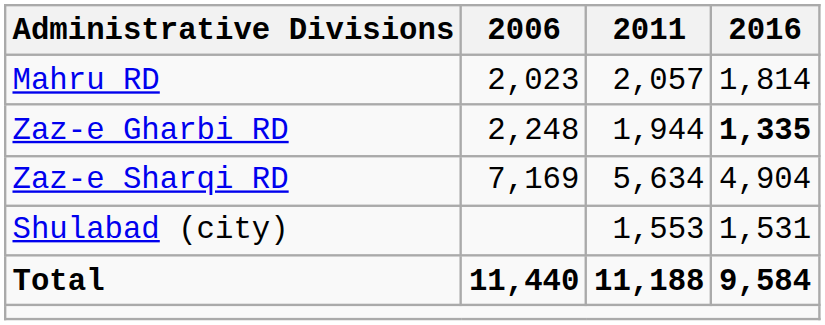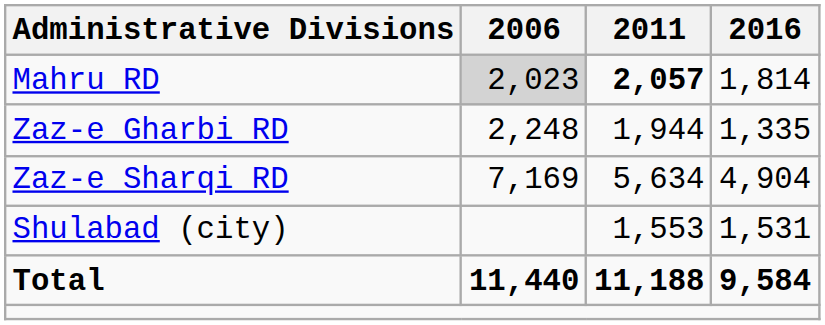(533, 80) no background -> (533, 80) lightgrey background
(658, 80) normal -> (658, 80) bold
(765, 130) bold -> (765, 130) normal
